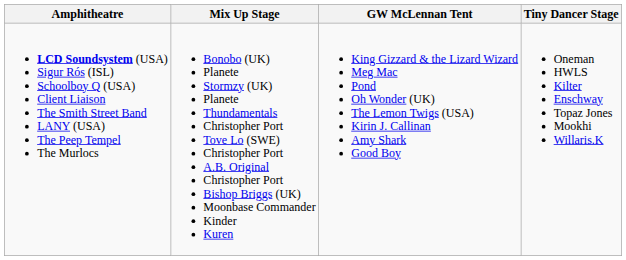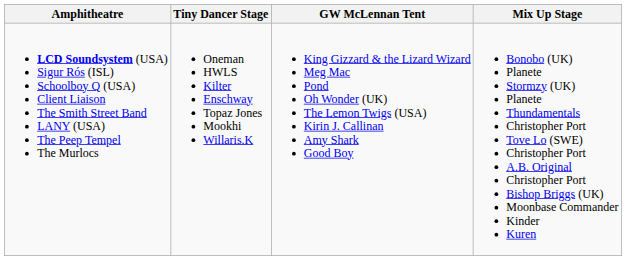columns swapped: (245, 14) <-> (571, 14)
